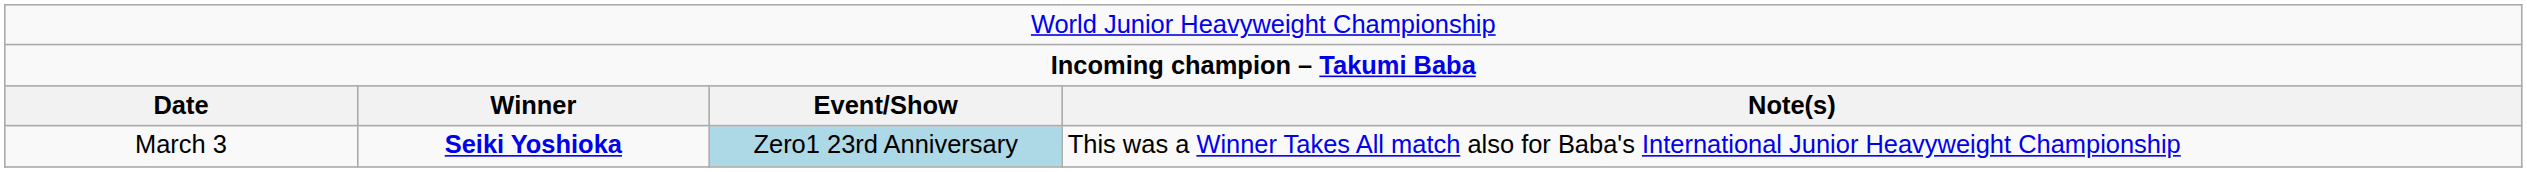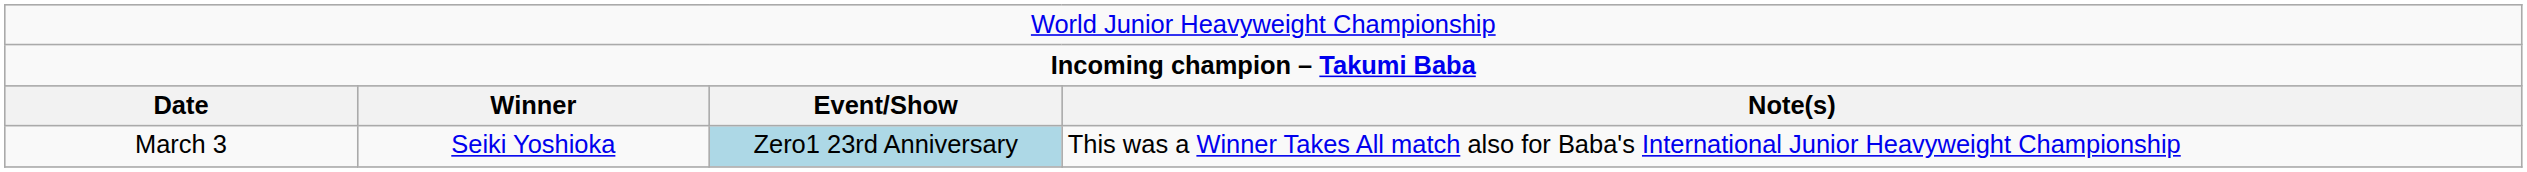(533, 145) bold -> (533, 145) normal
